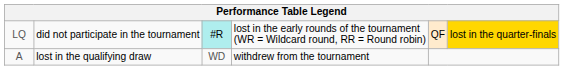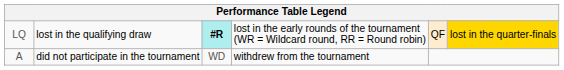(118, 35) did not participate in the tournament -> (94, 35) lost in the qualifying draw
(217, 35) normal -> (217, 35) bold
(94, 57) lost in the qualifying draw -> (118, 57) did not participate in the tournament
